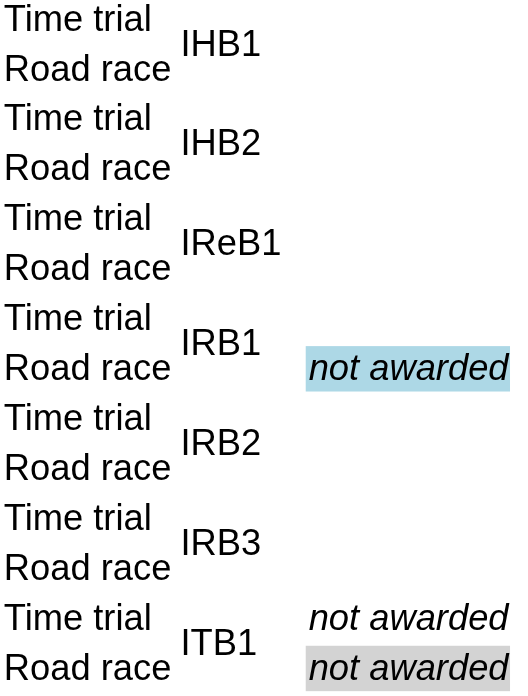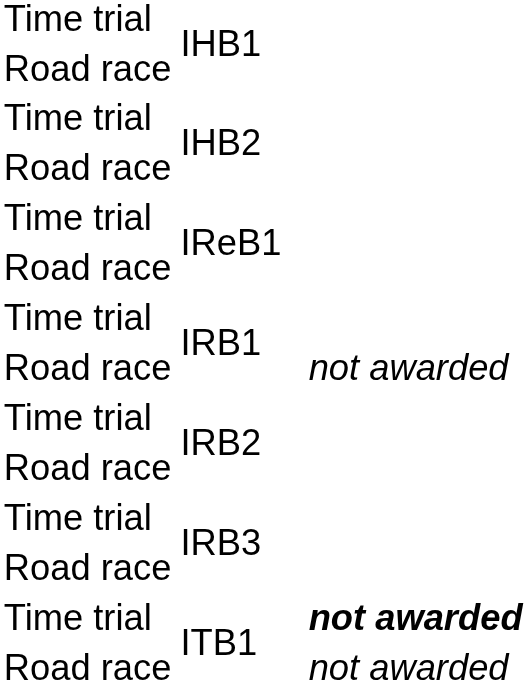(409, 368) lightblue background -> (409, 368) no background
(409, 617) normal -> (416, 617) bold
(409, 667) lightgrey background -> (409, 667) no background
